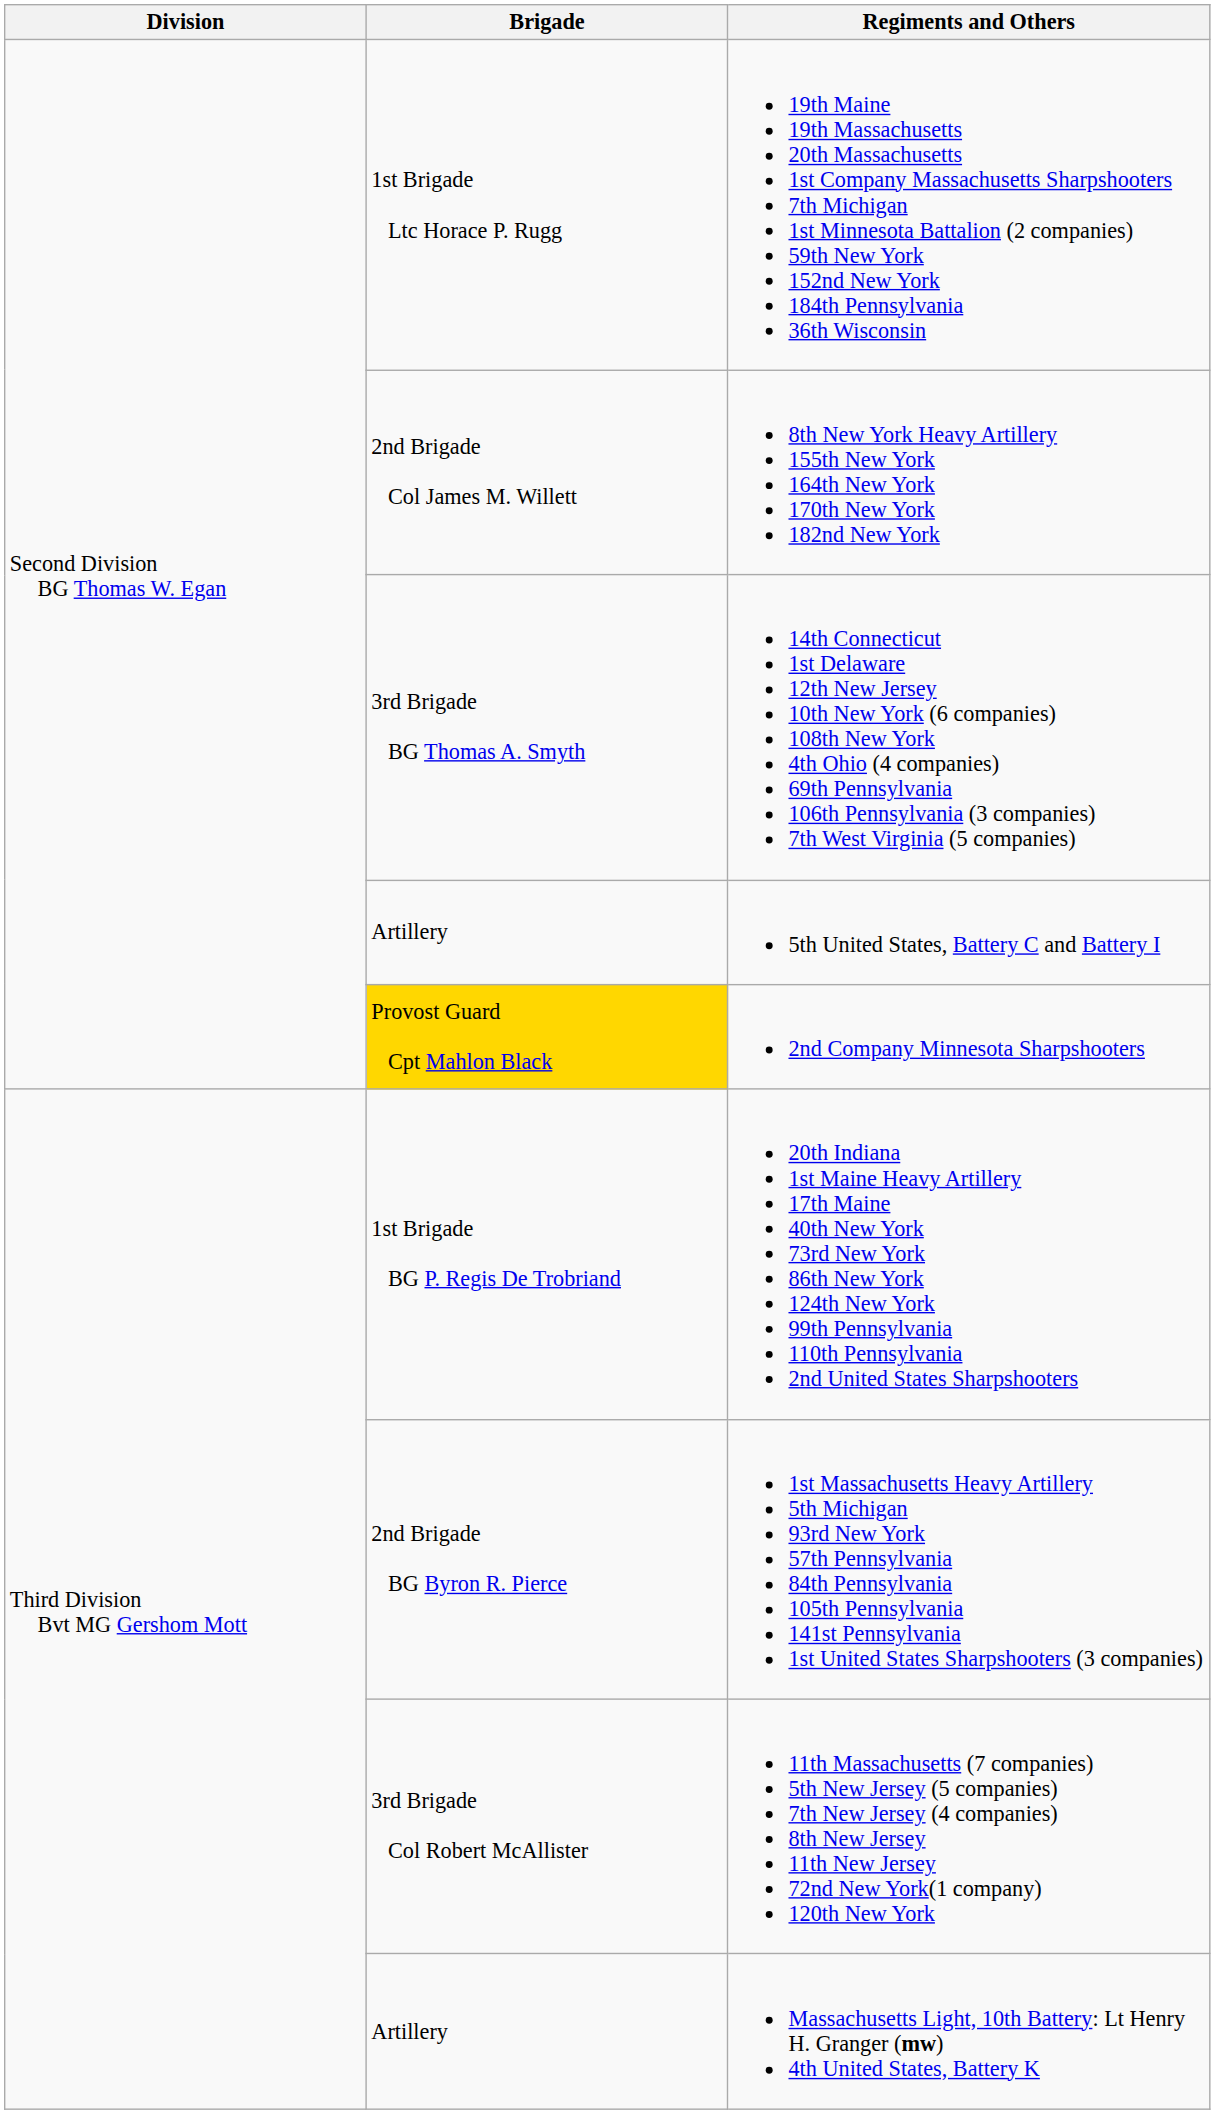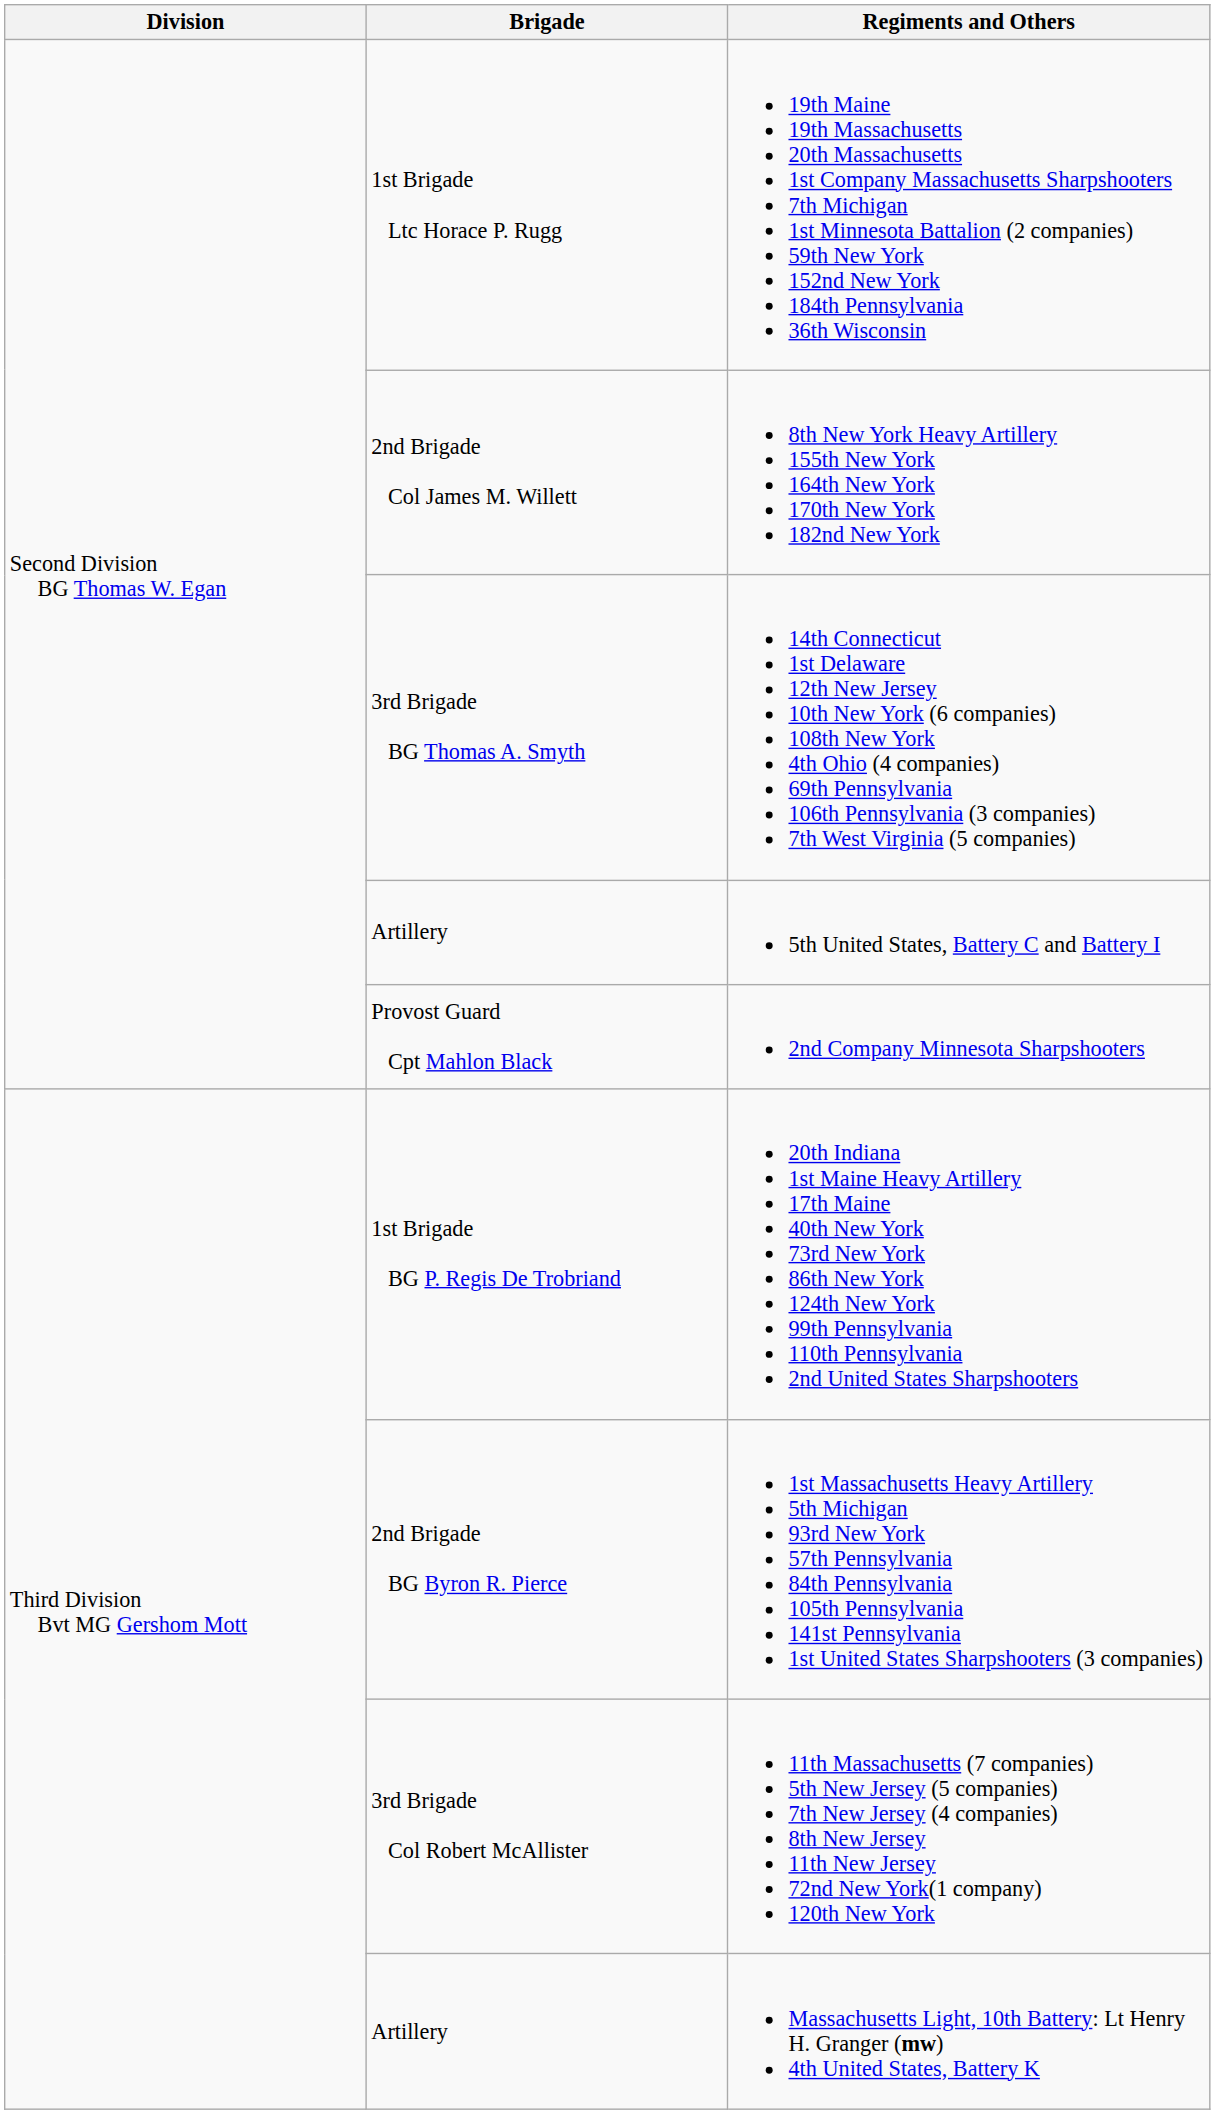(462, 1036) gold background -> (462, 1036) no background
